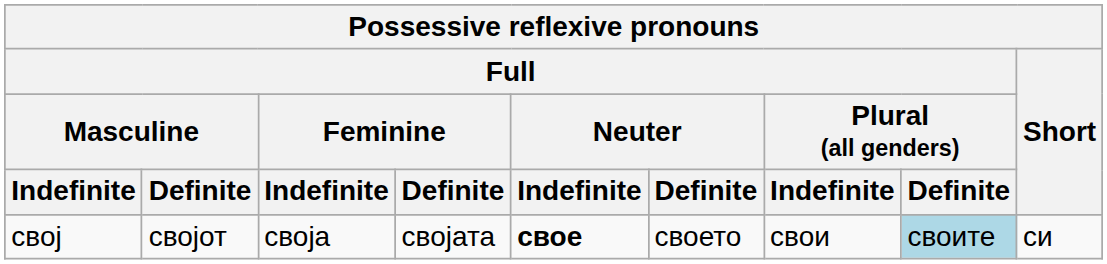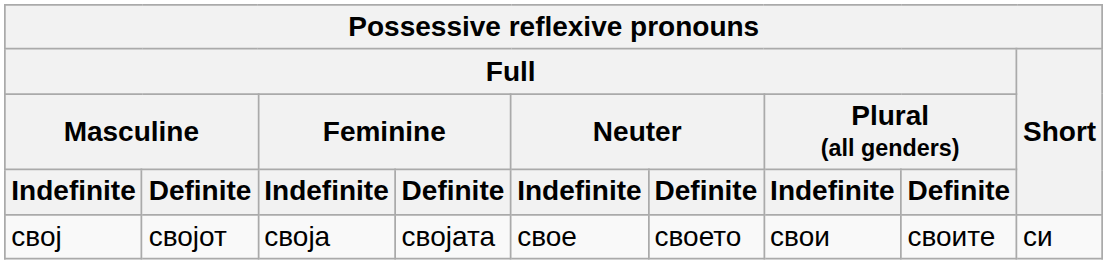(550, 235) bold -> (547, 235) normal
(951, 235) lightblue background -> (951, 235) no background
